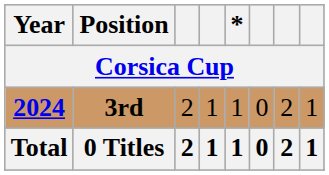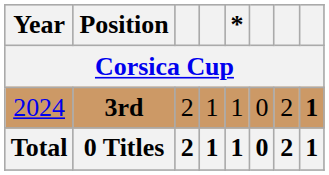(39, 107) bold -> (39, 107) normal
(312, 107) normal -> (312, 107) bold
